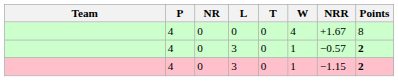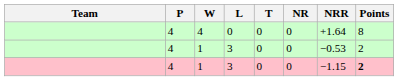columns swapped: (303, 13) <-> (212, 13)
(333, 31) +1.67 -> (333, 31) +1.64
(333, 48) −0.57 -> (333, 48) −0.53
(361, 48) bold -> (361, 48) normal
